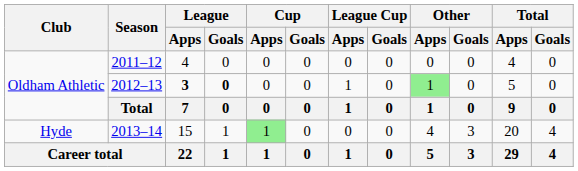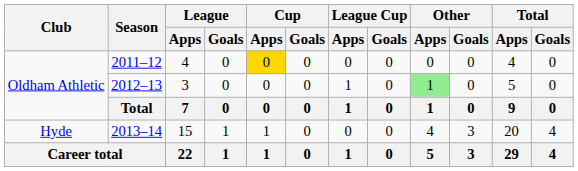(266, 62) no background -> (266, 62) gold background
(185, 85) bold -> (185, 85) normal
(226, 85) bold -> (226, 85) normal
(266, 131) lightgreen background -> (266, 131) no background
